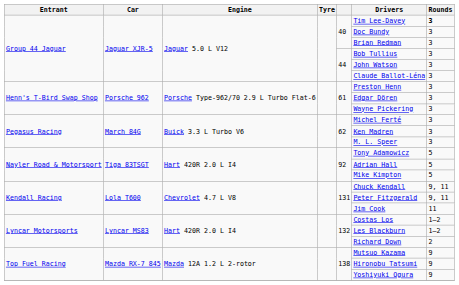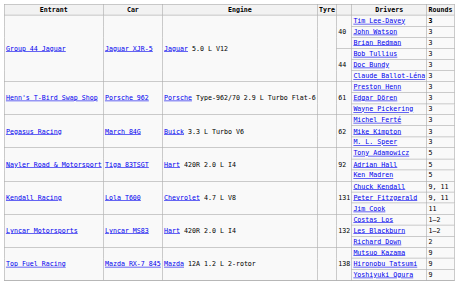(371, 32) Doc Bundy -> (375, 32) John Watson
(375, 65) John Watson -> (371, 65) Doc Bundy
(373, 131) Ken Madren -> (377, 131) Mike Kimpton
(377, 176) Mike Kimpton -> (373, 176) Ken Madren
